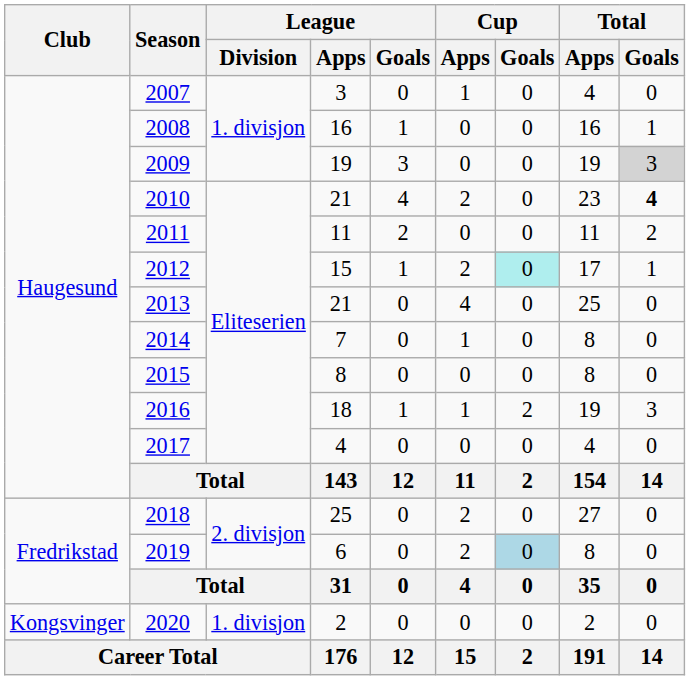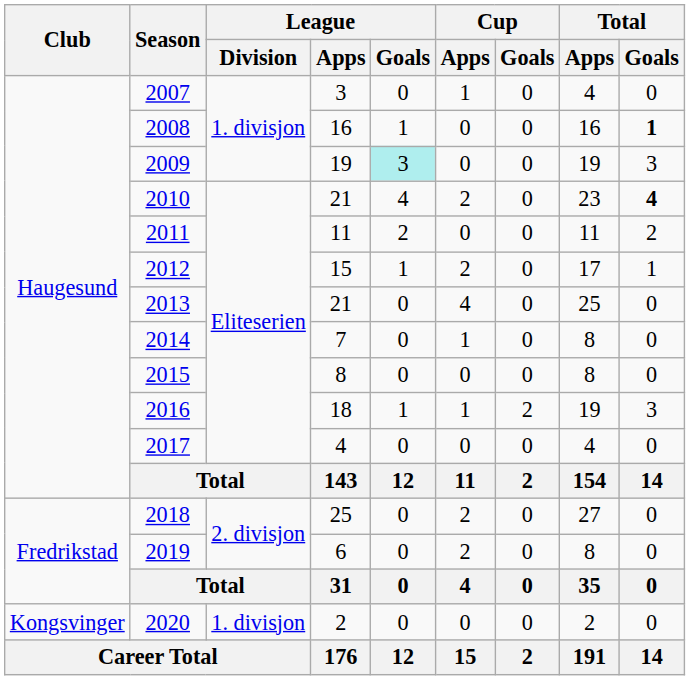(652, 127) normal -> (652, 127) bold
(403, 163) no background -> (403, 163) paleturquoise background
(652, 163) lightgrey background -> (652, 163) no background
(527, 269) paleturquoise background -> (527, 269) no background
(527, 551) lightblue background -> (527, 551) no background
